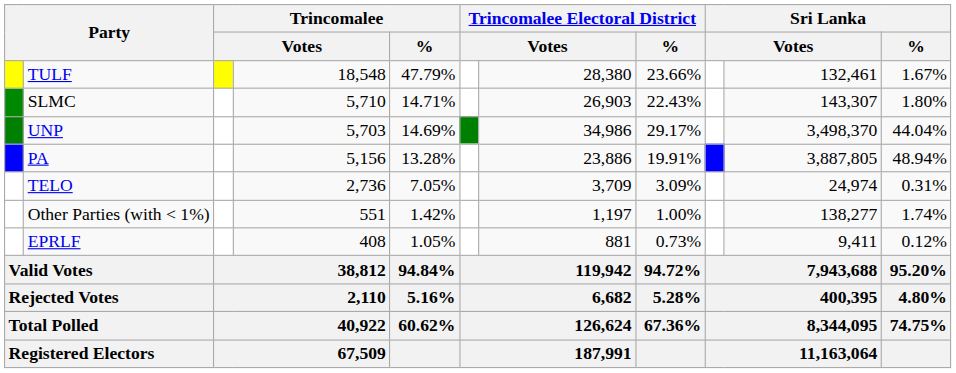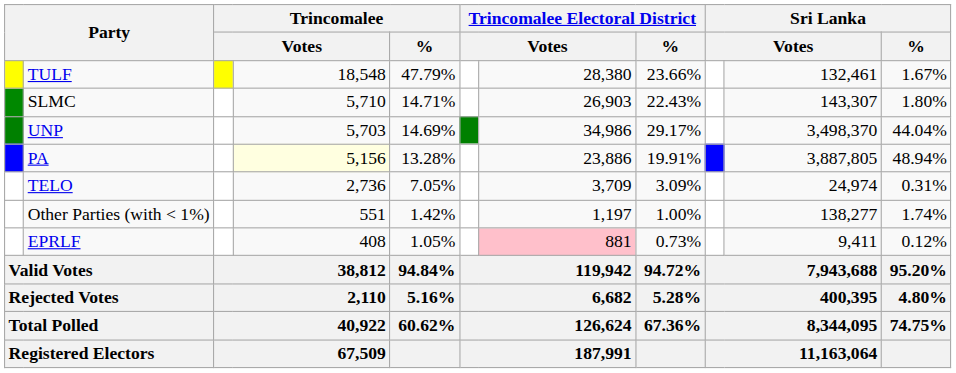(366, 158) no background -> (366, 158) lightyellow background
(618, 241) no background -> (618, 241) pink background
